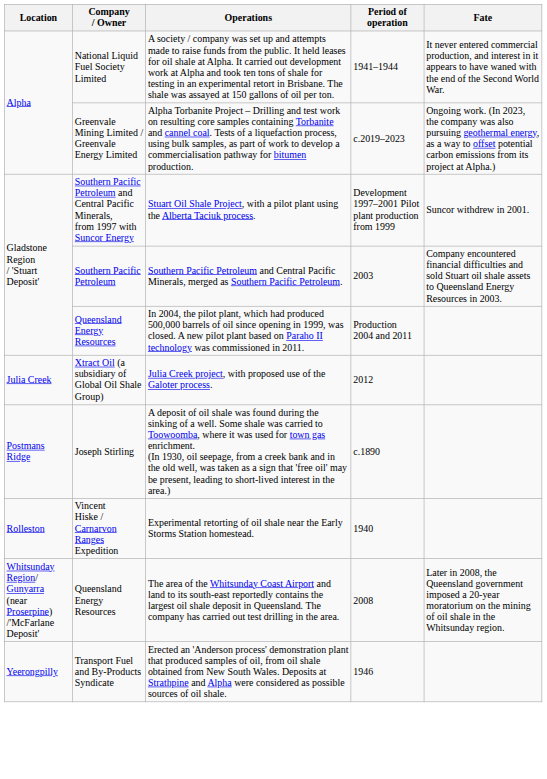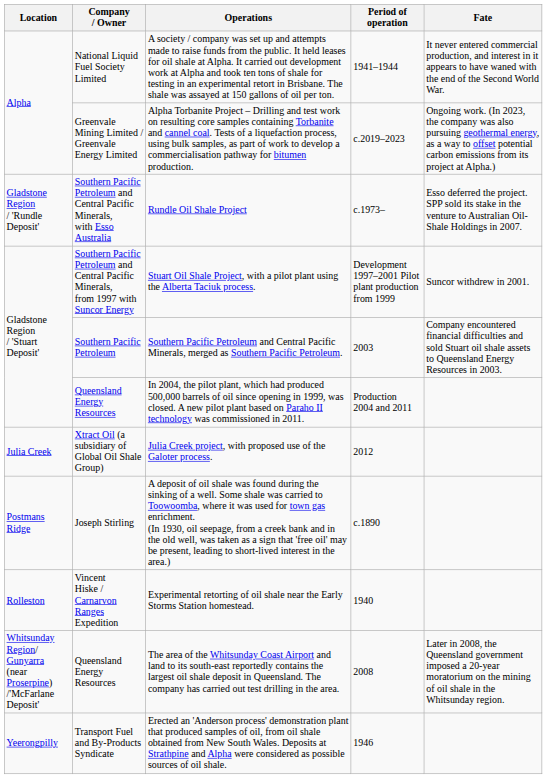+ row: (197, 210)
